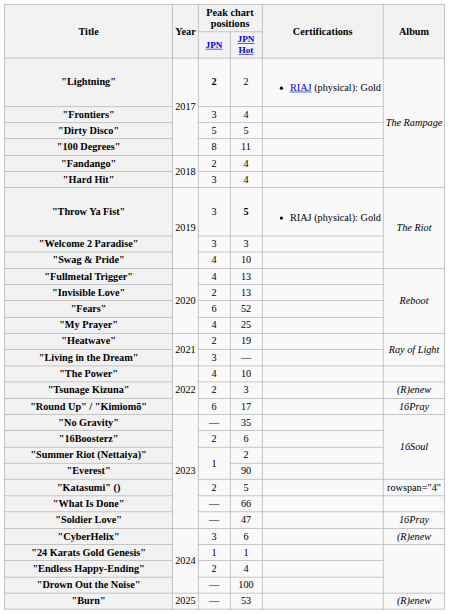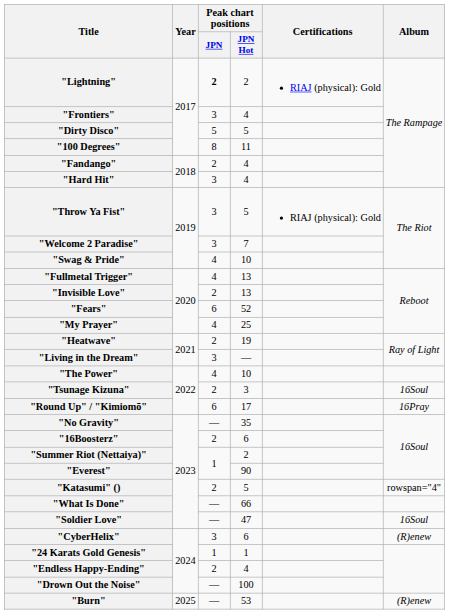(246, 211) bold -> (246, 211) normal
(246, 244) 3 -> (246, 244) 7
(414, 390) (R)enew -> (414, 390) 16Soul
(414, 520) 16Pray -> (414, 520) 16Soul
